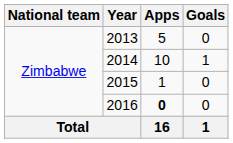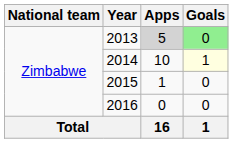(162, 37) no background -> (162, 37) lightgrey background
(206, 37) no background -> (206, 37) lightgreen background
(206, 60) no background -> (206, 60) lightyellow background
(162, 104) bold -> (162, 104) normal
